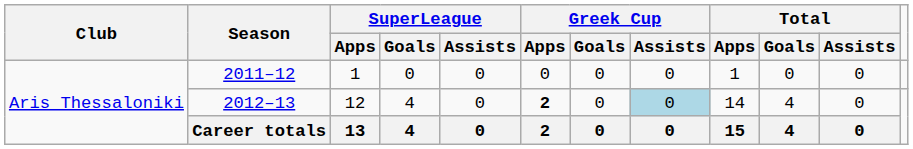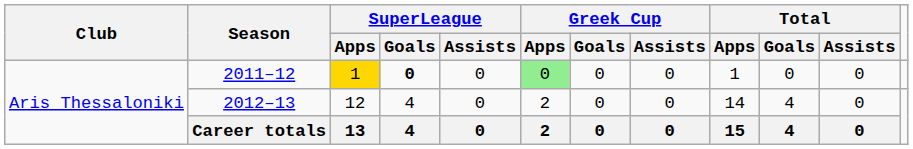(355, 75) no background -> (355, 75) gold background
(410, 75) normal -> (410, 75) bold
(545, 75) no background -> (545, 75) lightgreen background
(545, 103) bold -> (545, 103) normal
(670, 103) lightblue background -> (670, 103) no background
